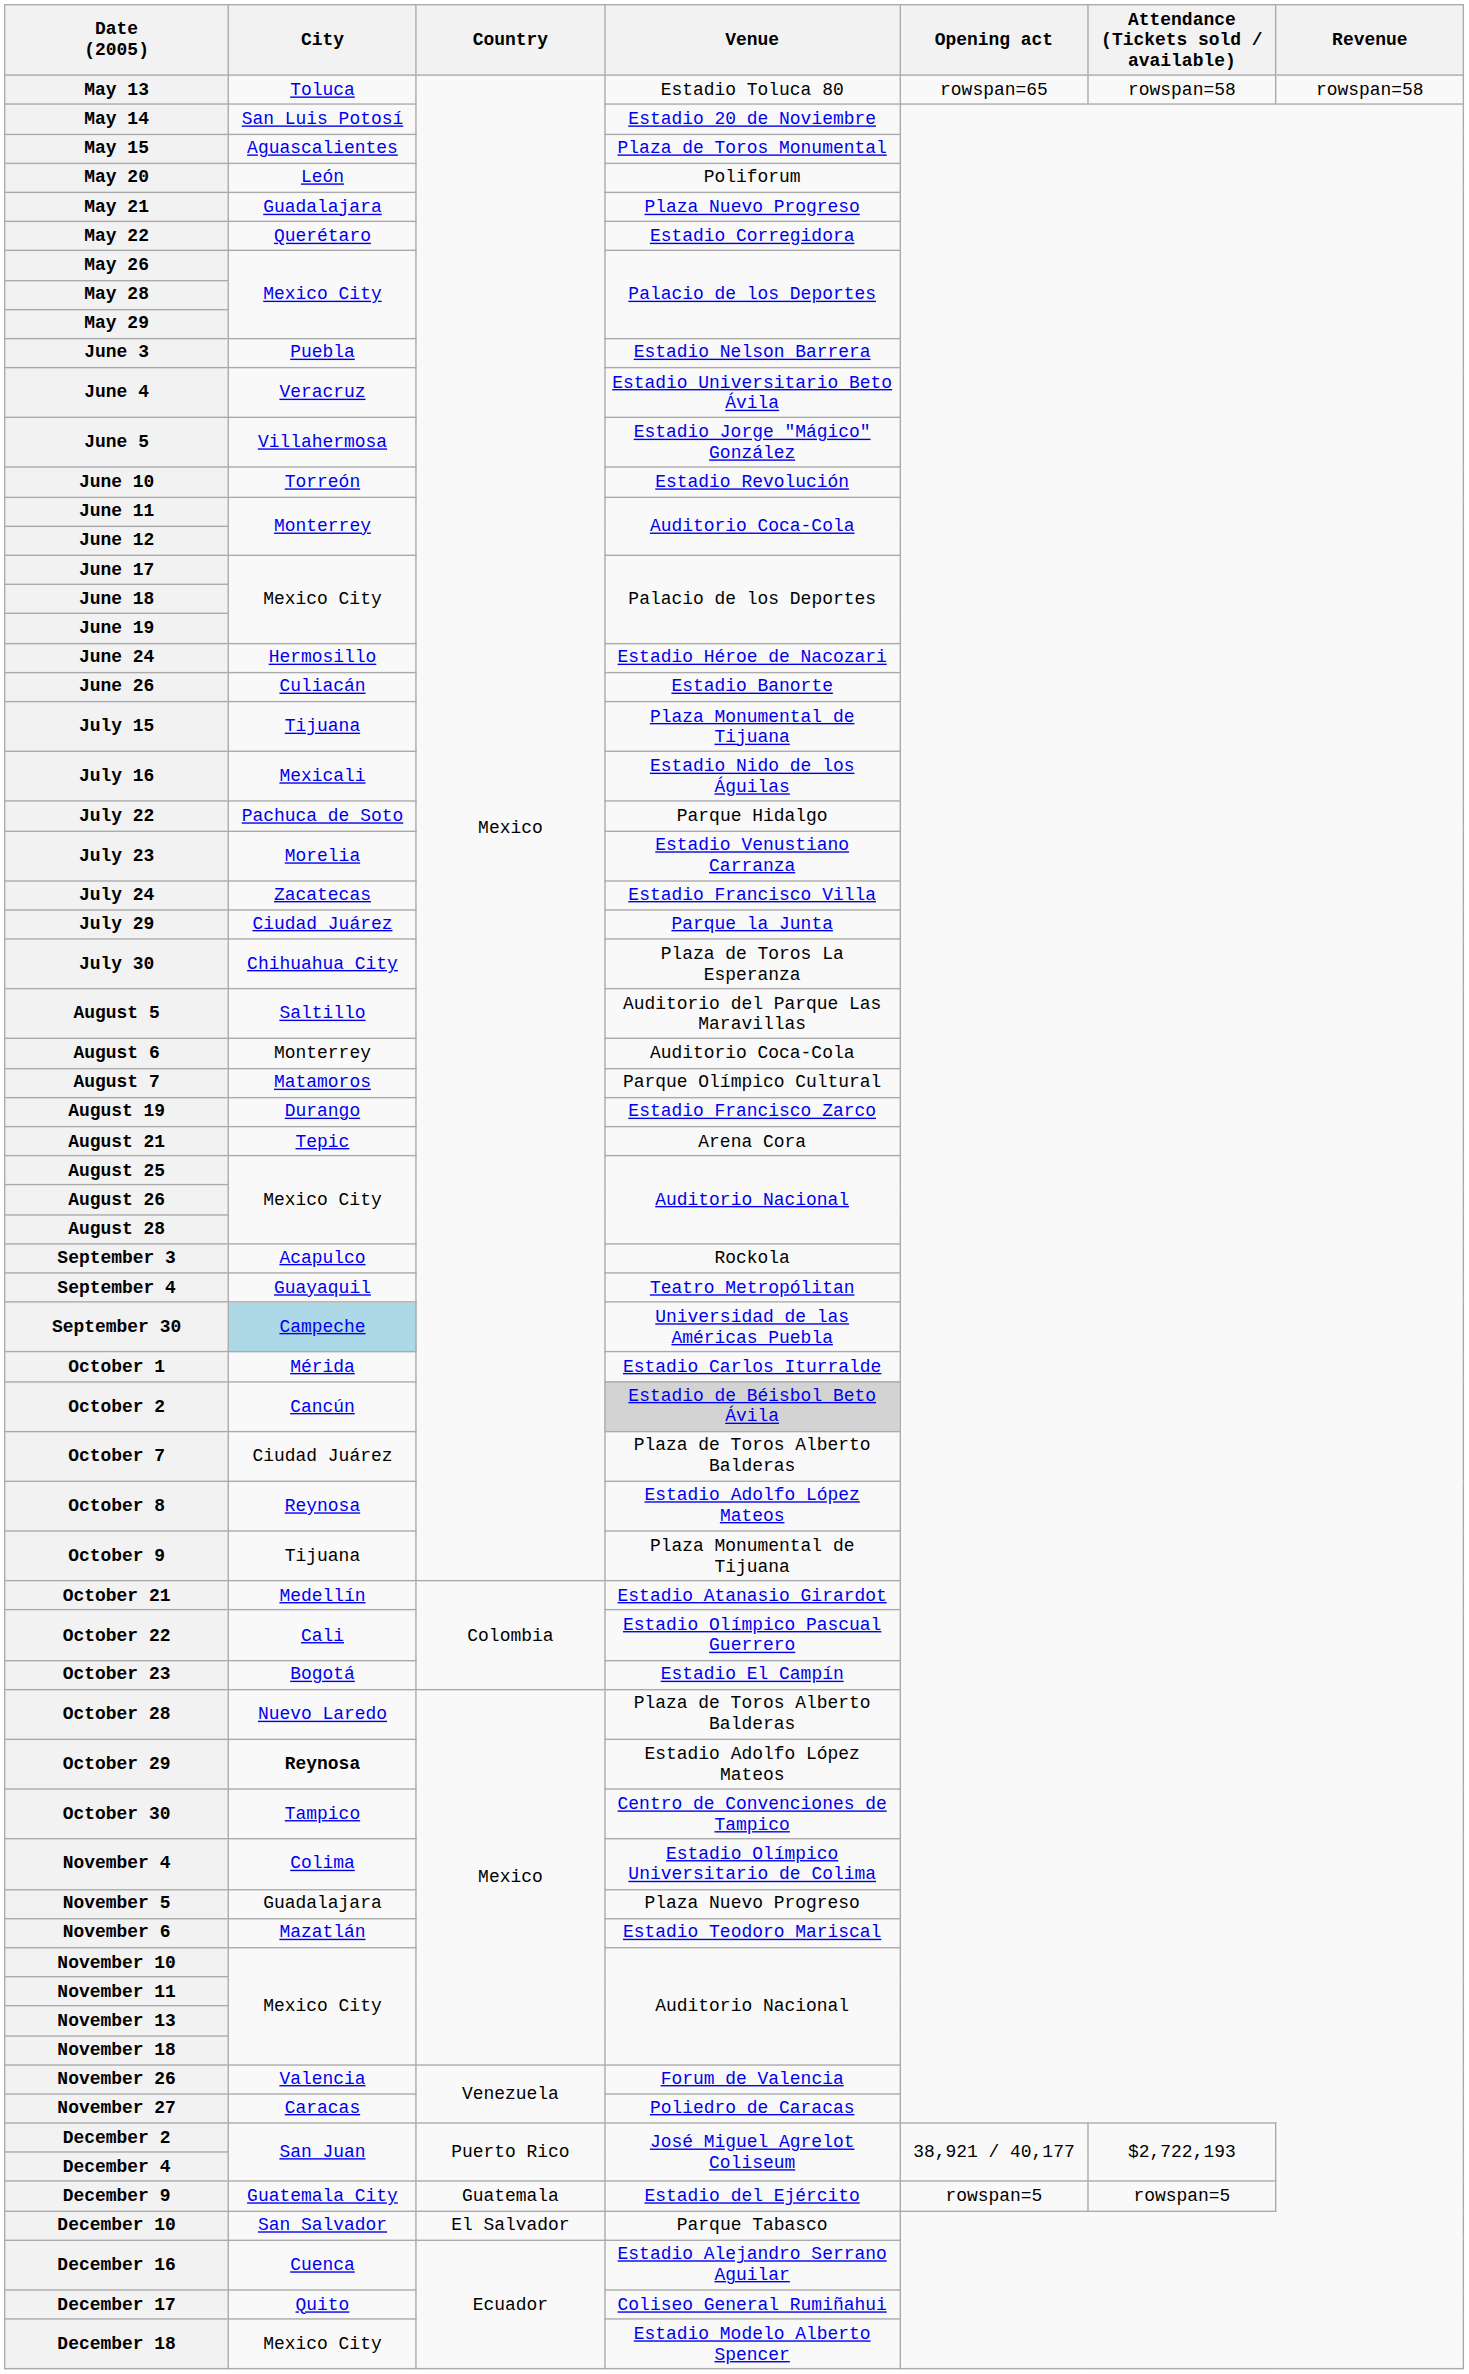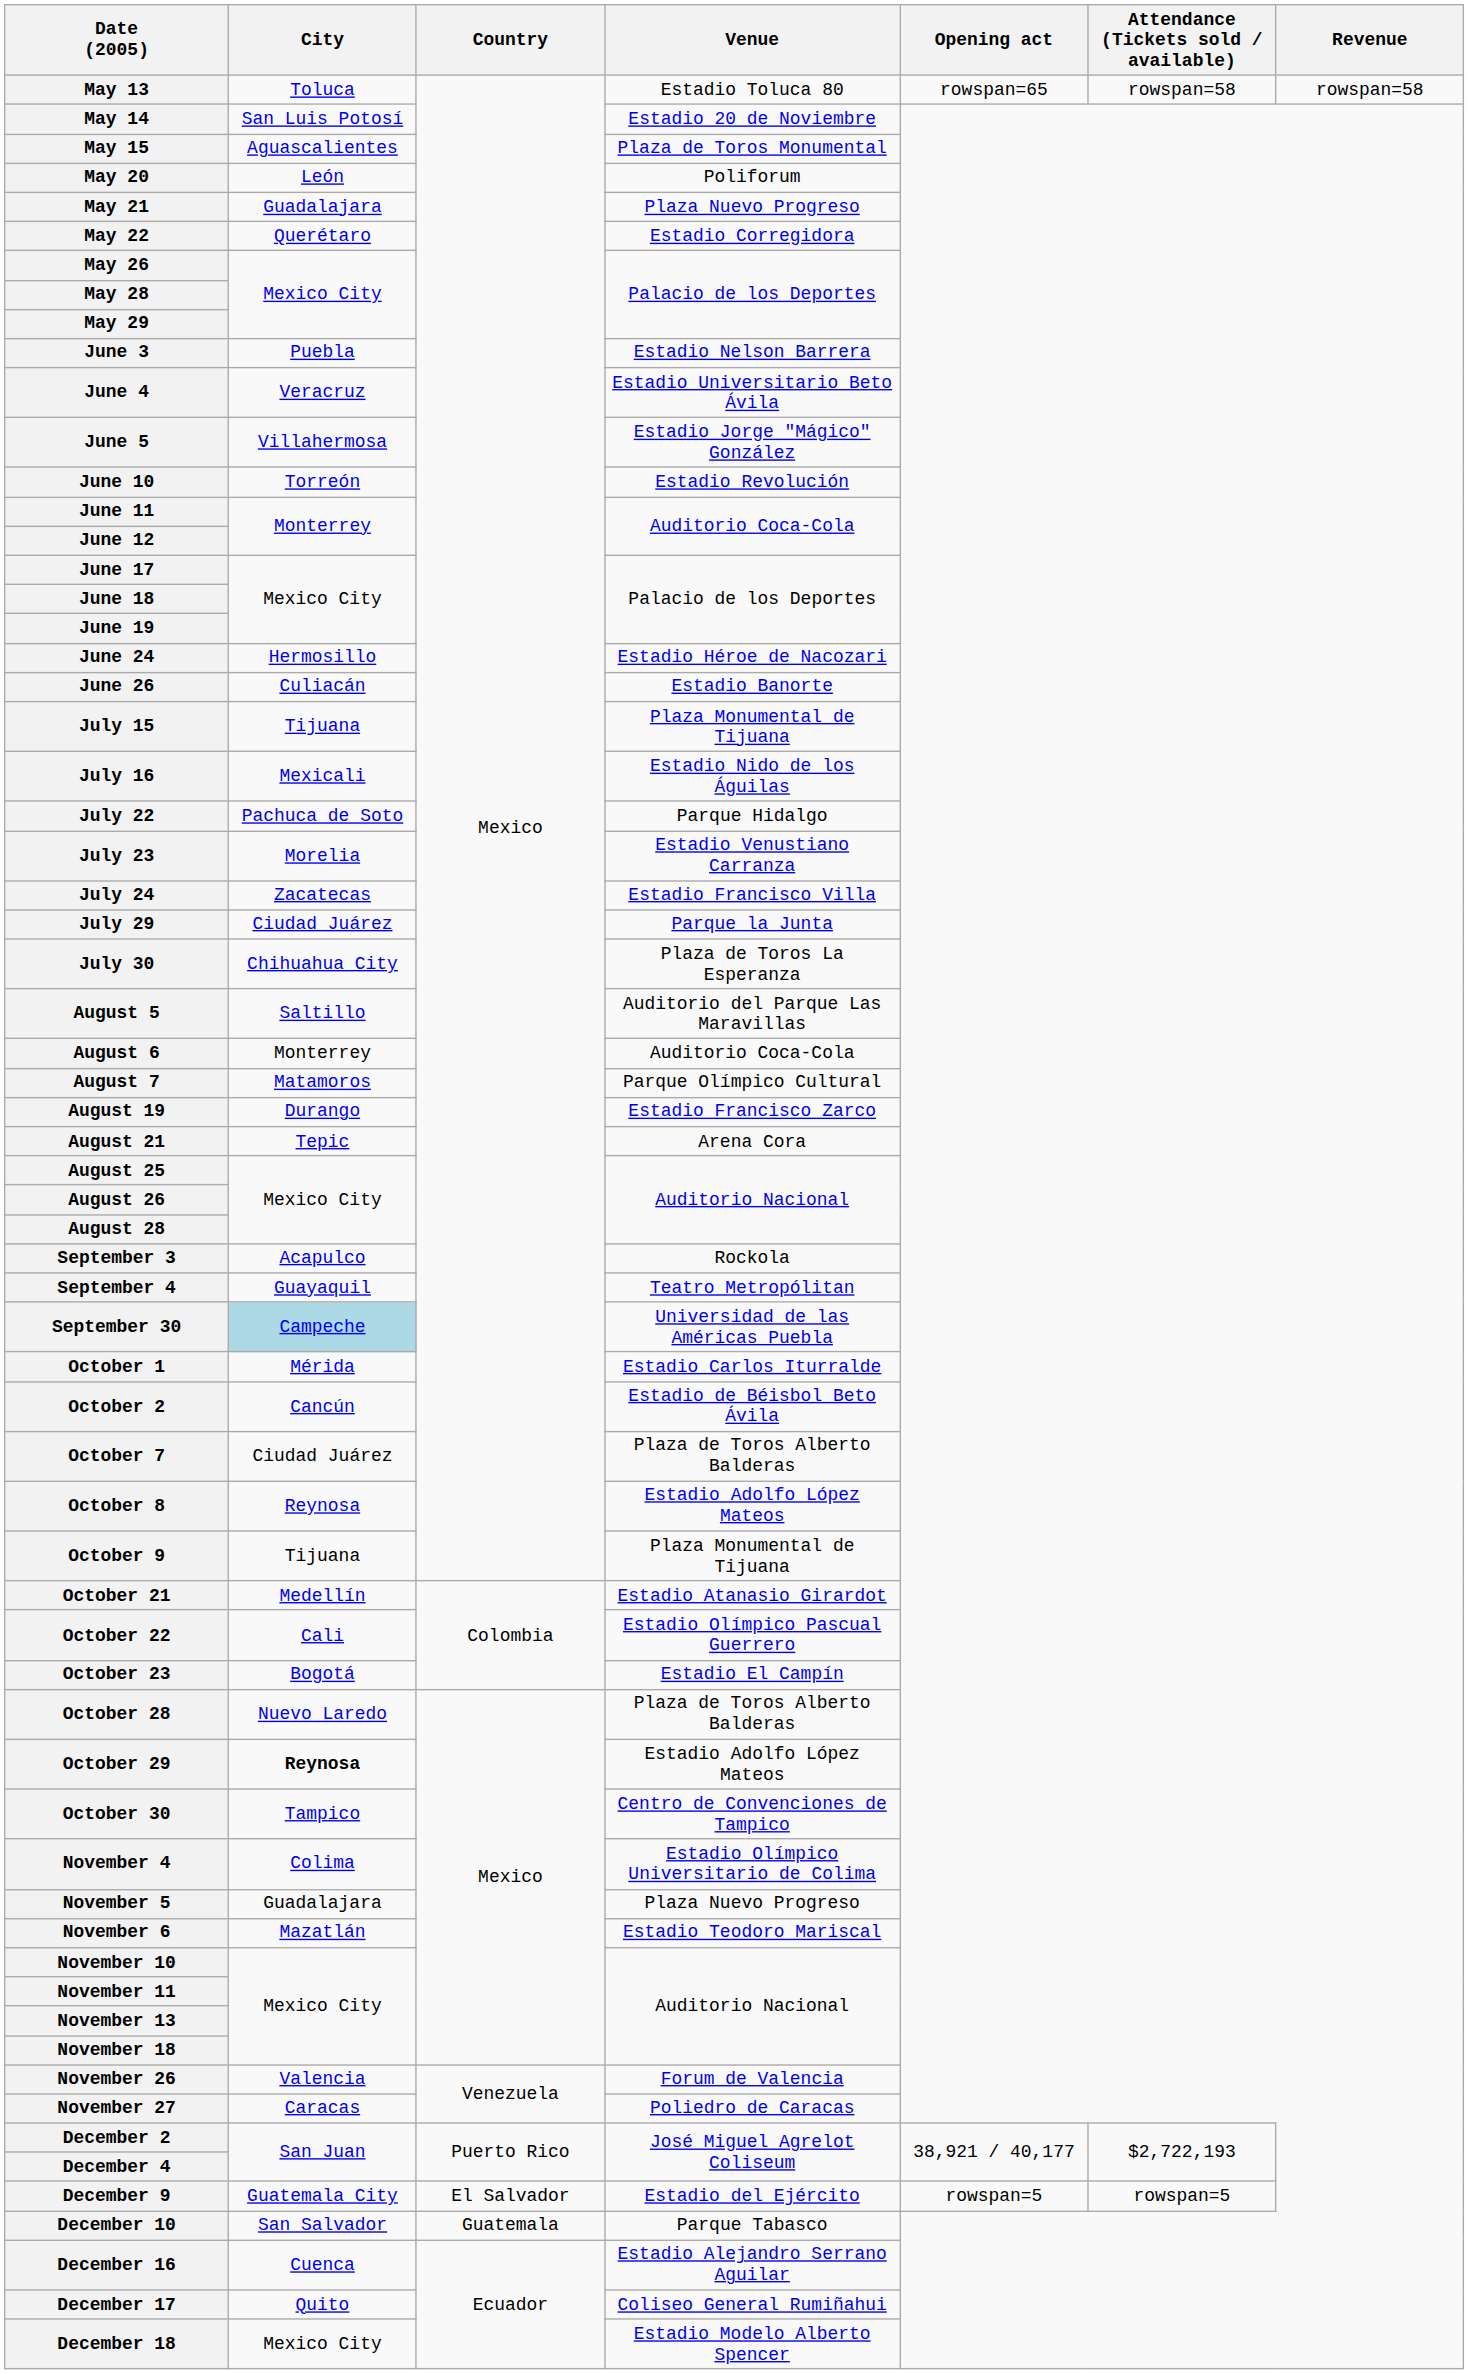(752, 1406) lightgrey background -> (752, 1406) no background
(510, 2196) Guatemala -> (510, 2196) El Salvador
(510, 2225) El Salvador -> (510, 2225) Guatemala
